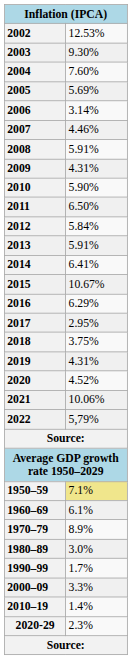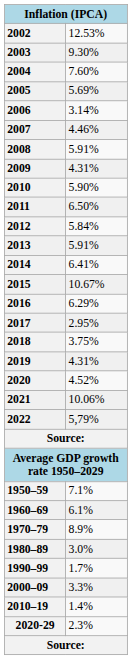(81, 490) khaki background -> (81, 490) no background
